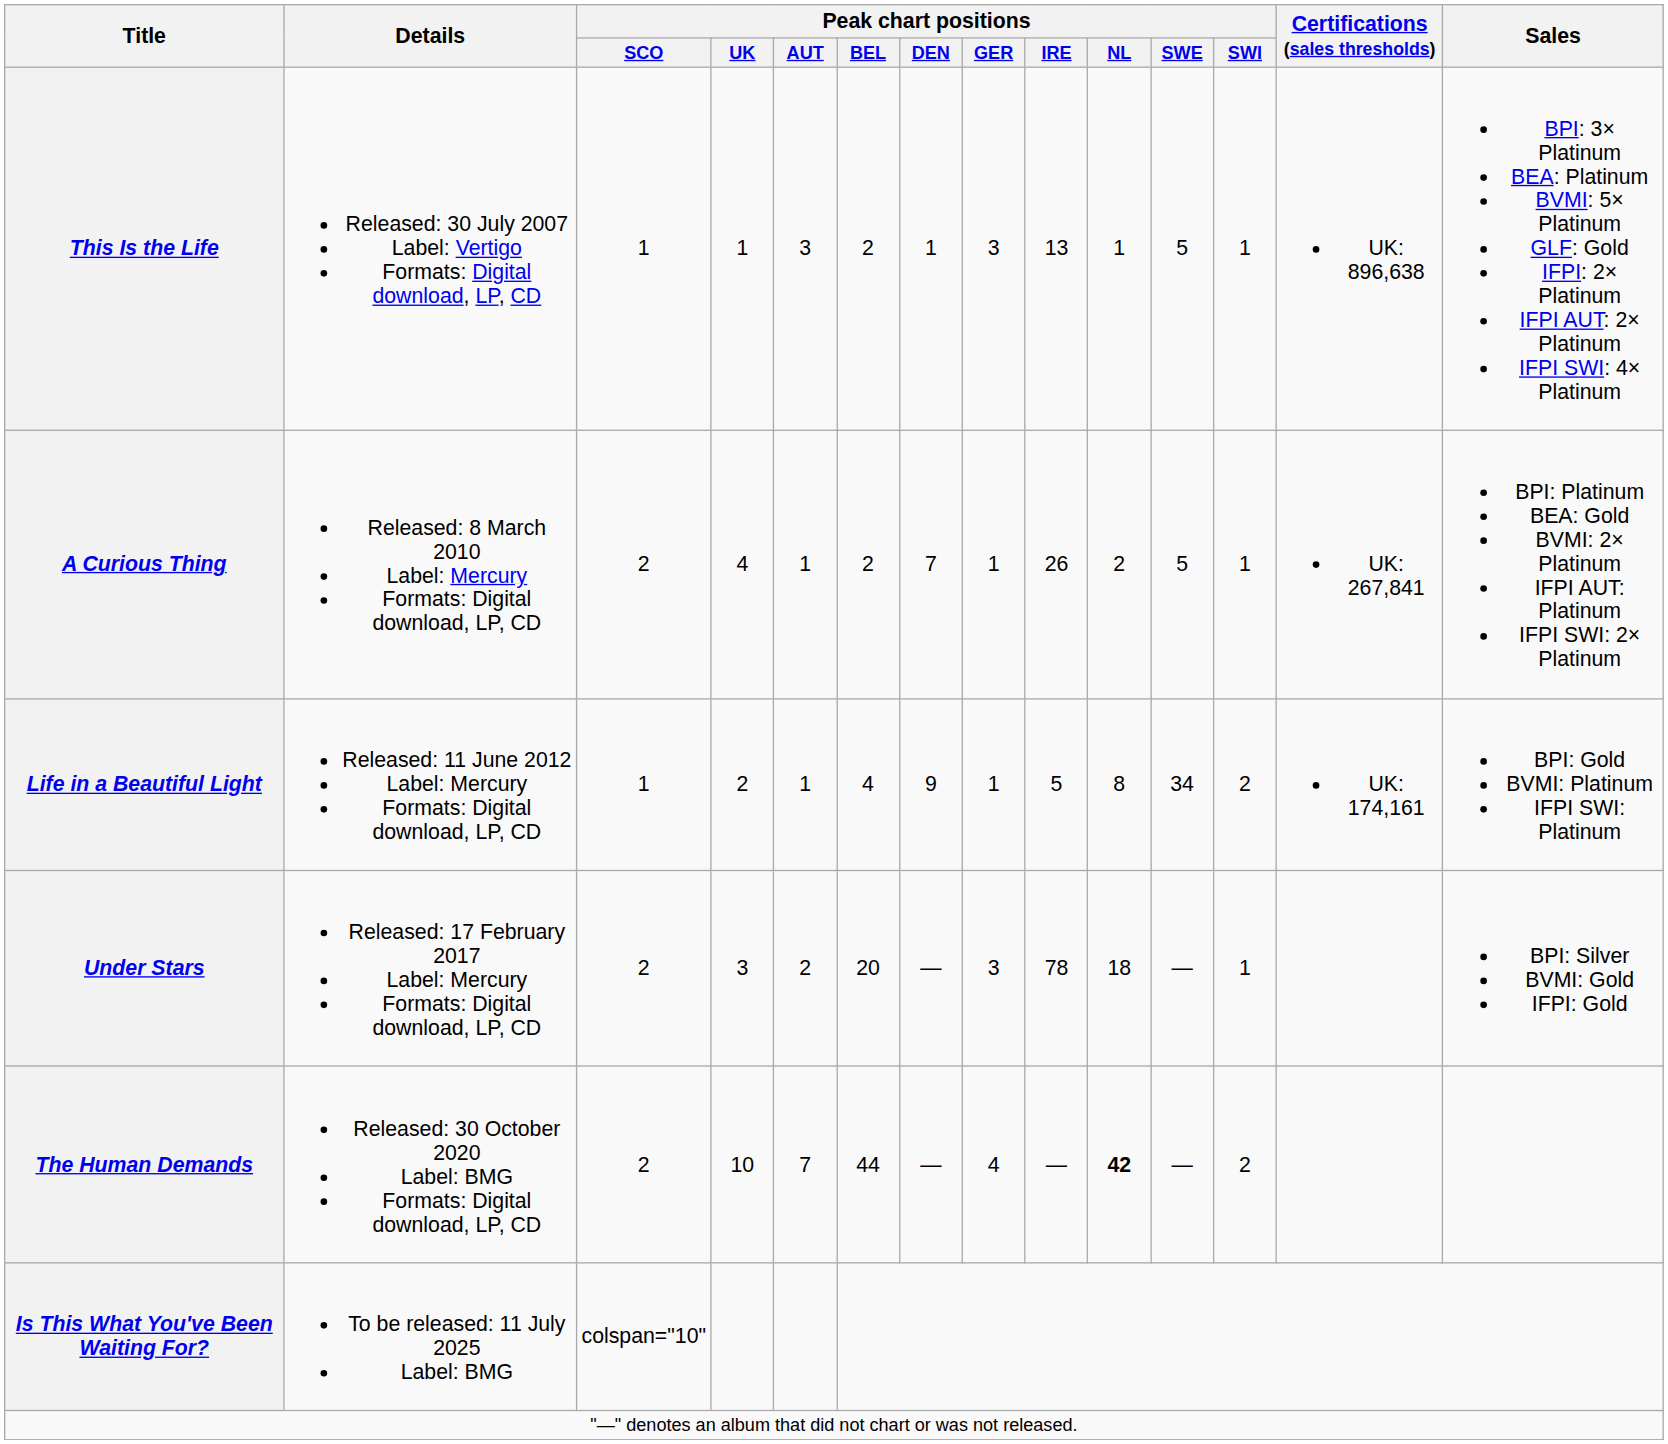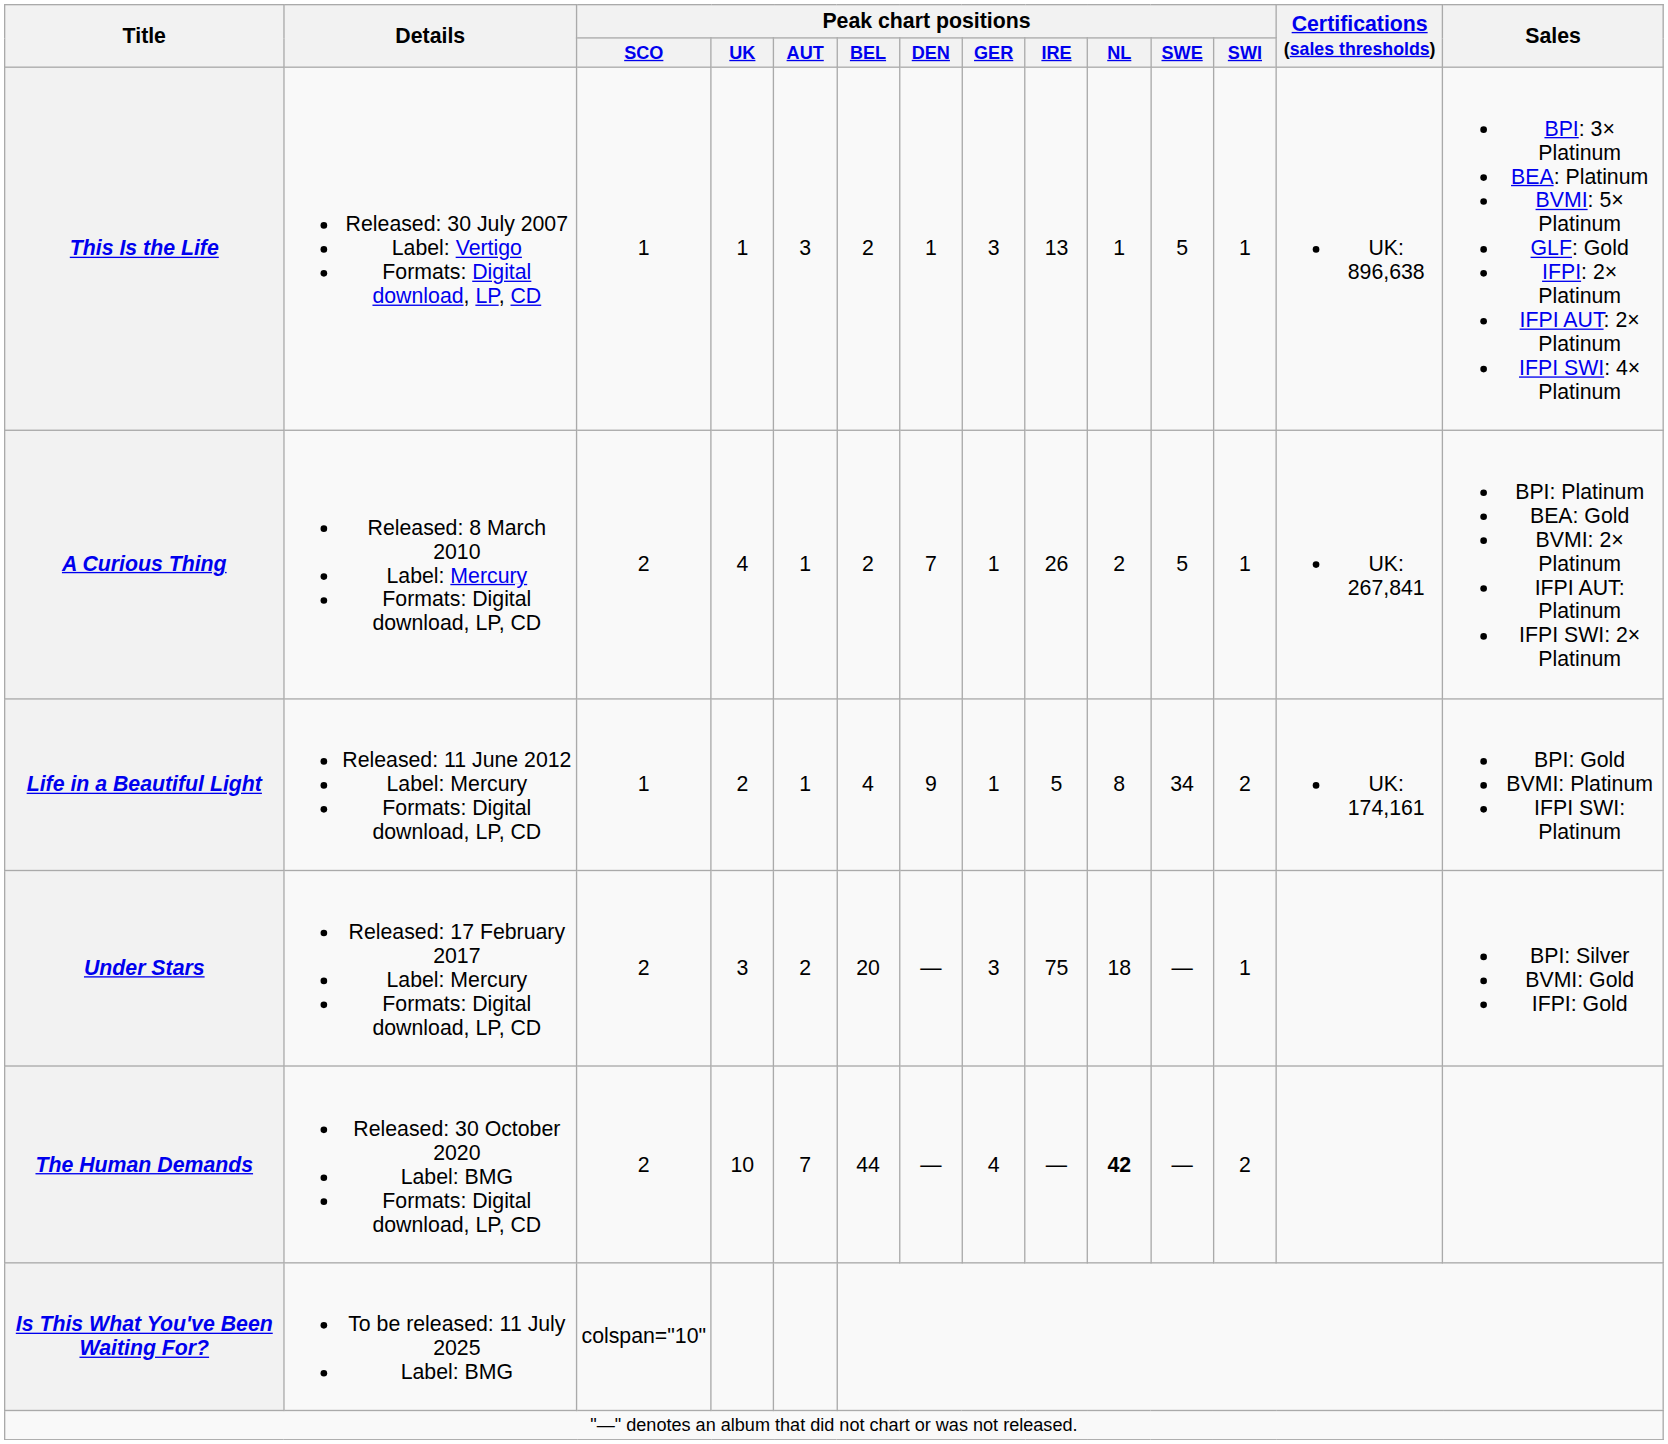(1056, 968) 78 -> (1056, 968) 75
